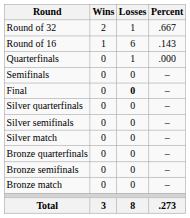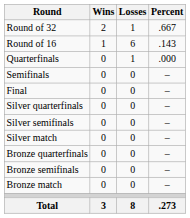(133, 91) bold -> (133, 91) normal
